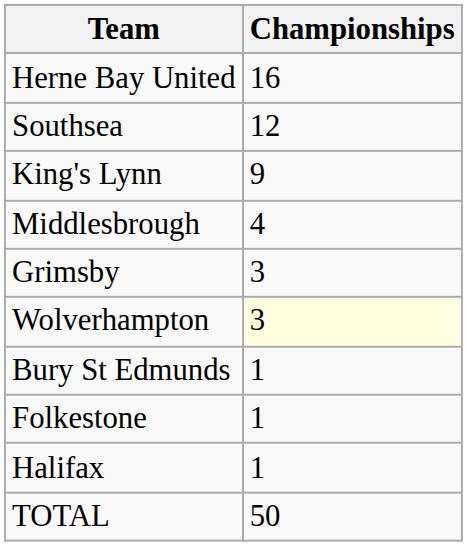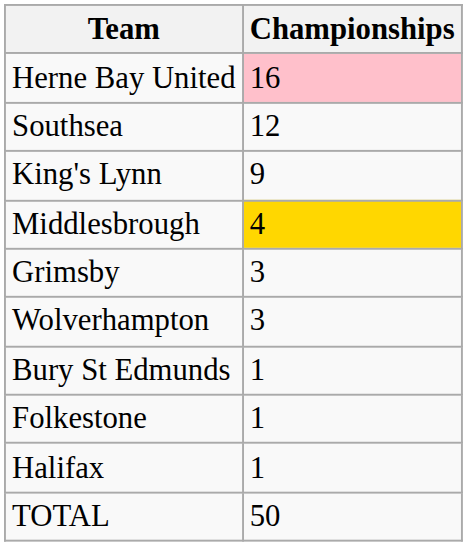(265, 77) no background -> (265, 77) pink background
(257, 223) no background -> (257, 223) gold background
(257, 321) lightyellow background -> (257, 321) no background
